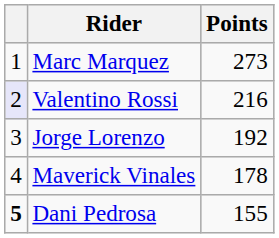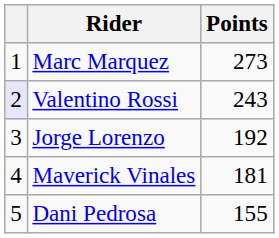(250, 99) 216 -> (250, 99) 243
(250, 176) 178 -> (250, 176) 181
(16, 214) bold -> (16, 214) normal
